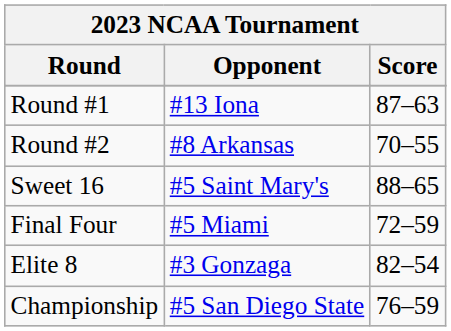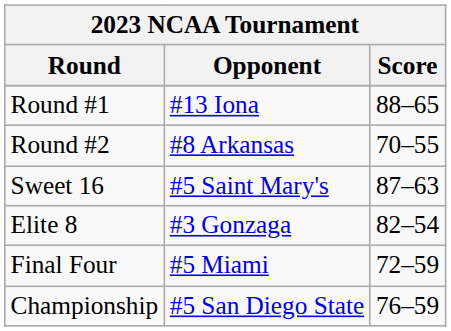(407, 105) 87–63 -> (407, 105) 88–65
(407, 185) 88–65 -> (407, 185) 87–63
rows swapped: (44, 265) <-> (64, 225)
